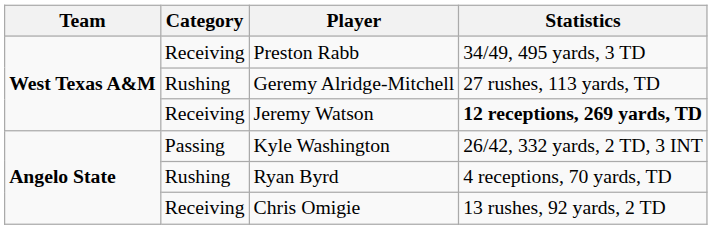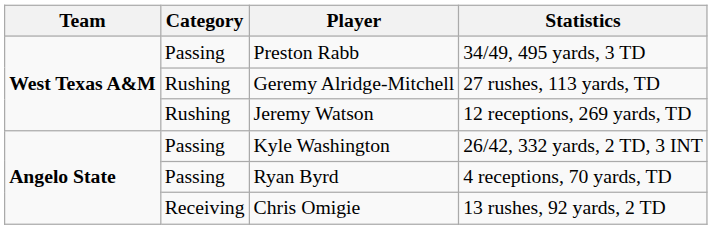(205, 51) Receiving -> (195, 51) Passing
(205, 114) Receiving -> (198, 114) Rushing
(583, 114) bold -> (577, 114) normal
(198, 176) Rushing -> (195, 176) Passing
